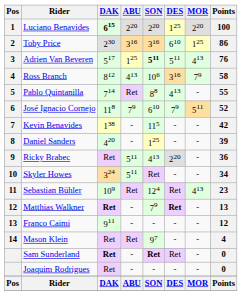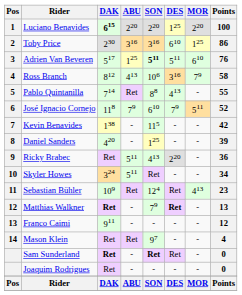(198, 60) 413 -> (198, 60) 610
